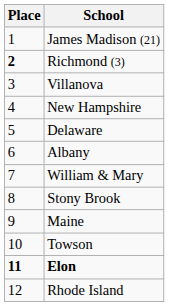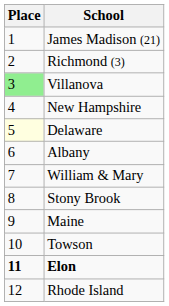(11, 61) bold -> (11, 61) normal
(11, 84) no background -> (11, 84) lightgreen background
(11, 130) no background -> (11, 130) lightyellow background
